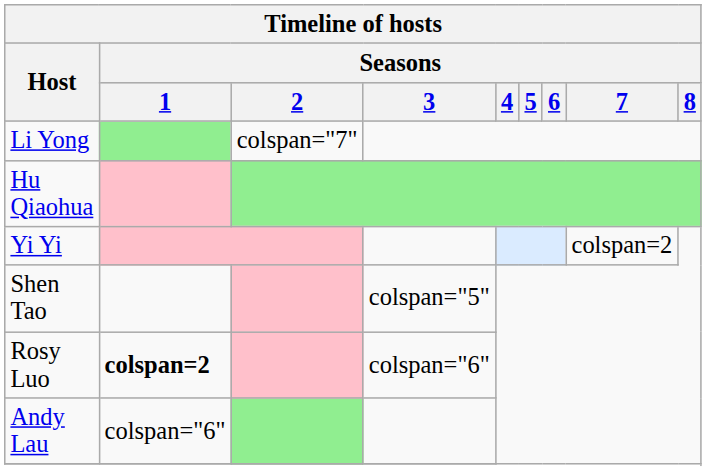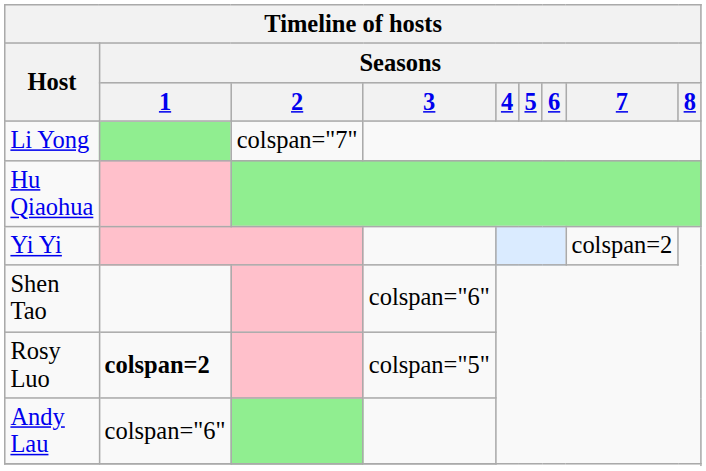(429, 298) colspan="5" -> (429, 298) colspan="6"
(429, 364) colspan="6" -> (429, 364) colspan="5"
